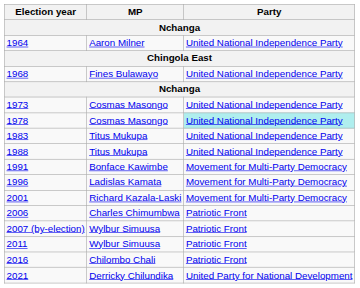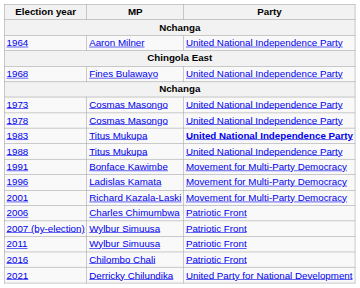(264, 120) paleturquoise background -> (264, 120) no background
(264, 136) normal -> (269, 136) bold
